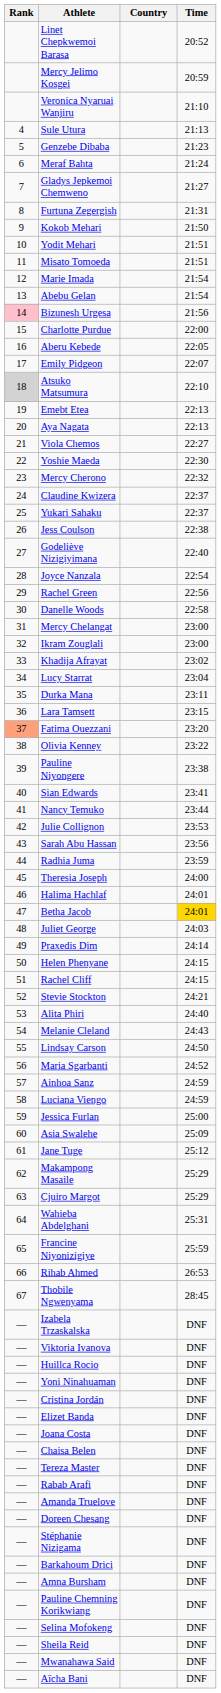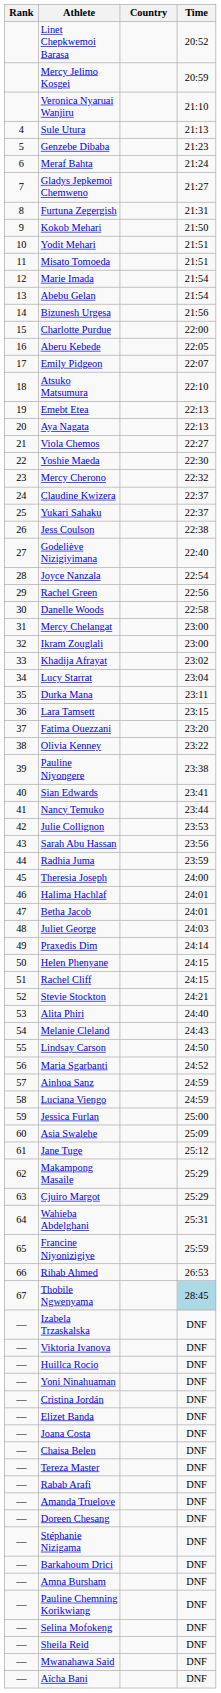(21, 313) pink background -> (21, 313) no background
(21, 387) lightgrey background -> (21, 387) no background
(21, 729) lightsalmon background -> (21, 729) no background
(197, 912) gold background -> (197, 912) no background
(197, 1295) no background -> (197, 1295) lightblue background
